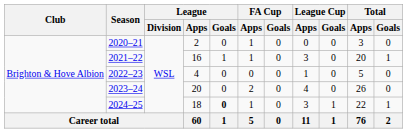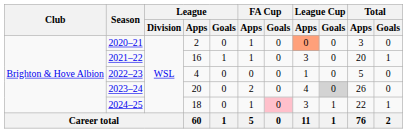(306, 43) no background -> (306, 43) lightsalmon background
(333, 89) no background -> (333, 89) lightgrey background
(224, 105) bold -> (224, 105) normal
(278, 105) no background -> (278, 105) pink background
